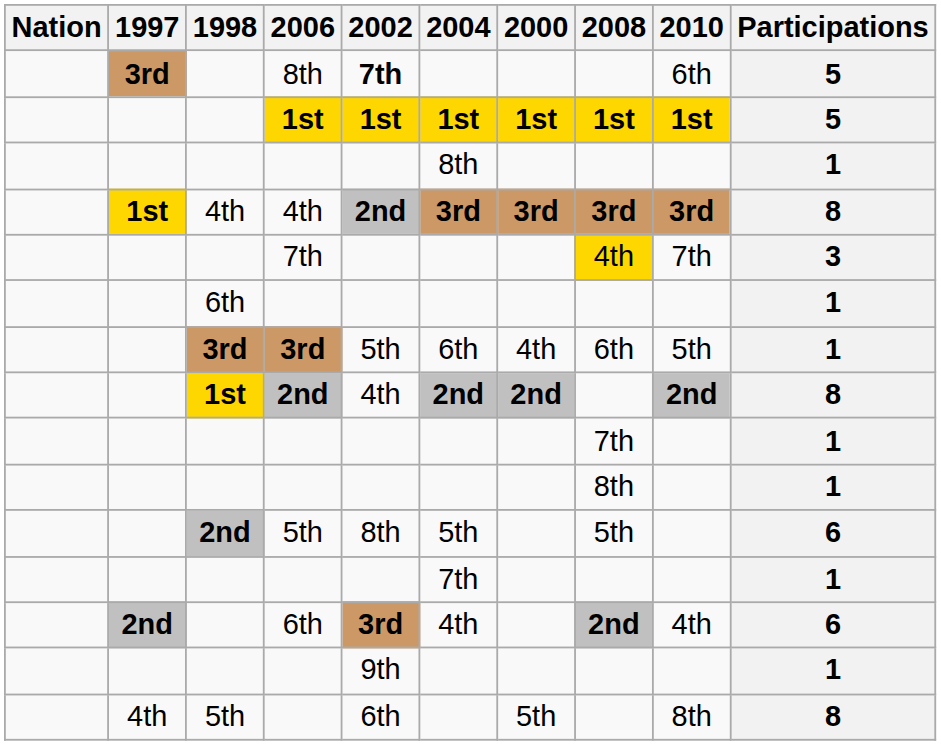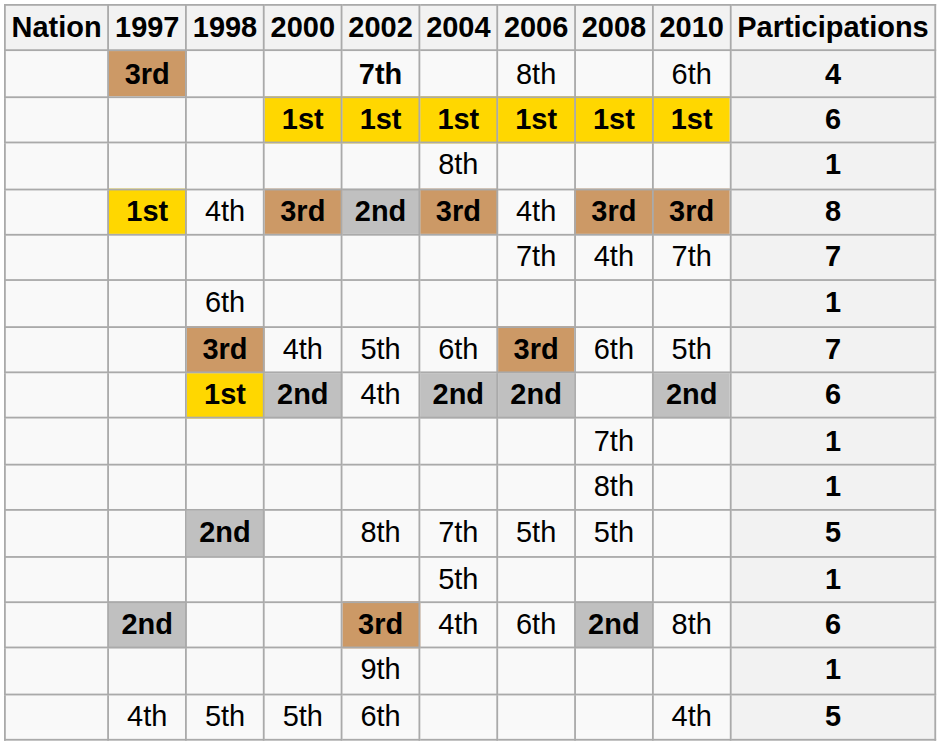columns swapped: (536, 27) <-> (303, 27)
(833, 73) 5 -> (833, 73) 4
(833, 119) 5 -> (833, 119) 6
(614, 257) gold background -> (614, 257) no background
(833, 257) 3 -> (833, 257) 7
(833, 348) 1 -> (833, 348) 7
(833, 394) 8 -> (833, 394) 6
(458, 532) 5th -> (458, 532) 7th
(833, 532) 6 -> (833, 532) 5
(458, 578) 7th -> (458, 578) 5th
(692, 624) 4th -> (692, 624) 8th
(692, 716) 8th -> (692, 716) 4th
(833, 716) 8 -> (833, 716) 5
